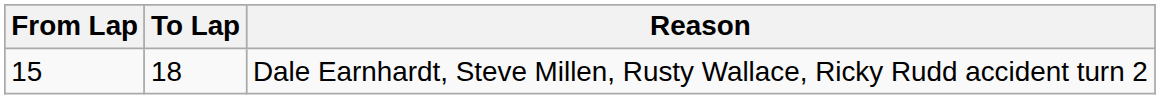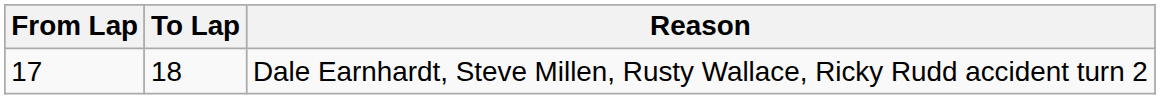(27, 70) 15 -> (27, 70) 17
